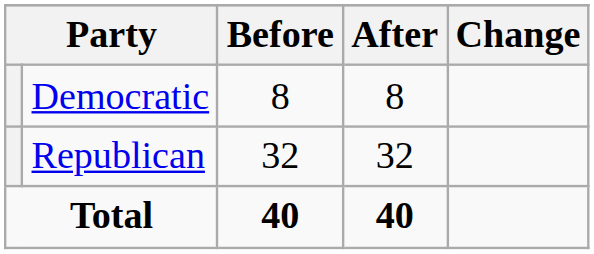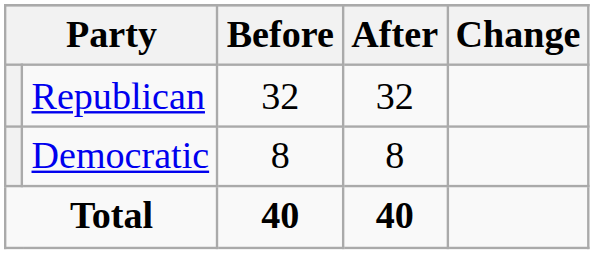rows swapped: (118, 155) <-> (120, 95)
